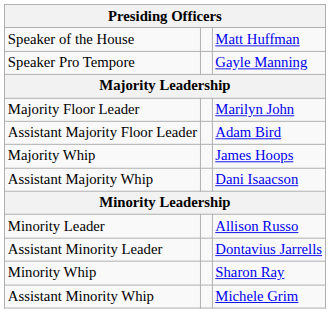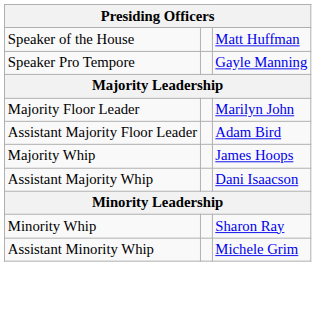- row: (56, 226)
- row: (85, 249)
